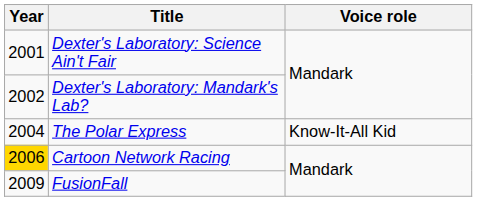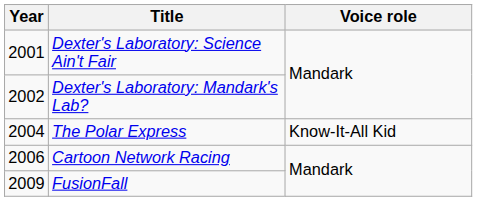(26, 157) gold background -> (26, 157) no background
